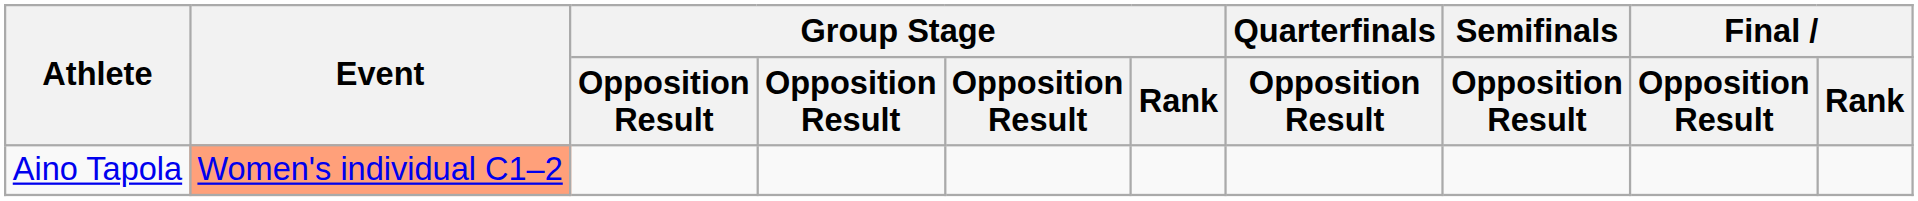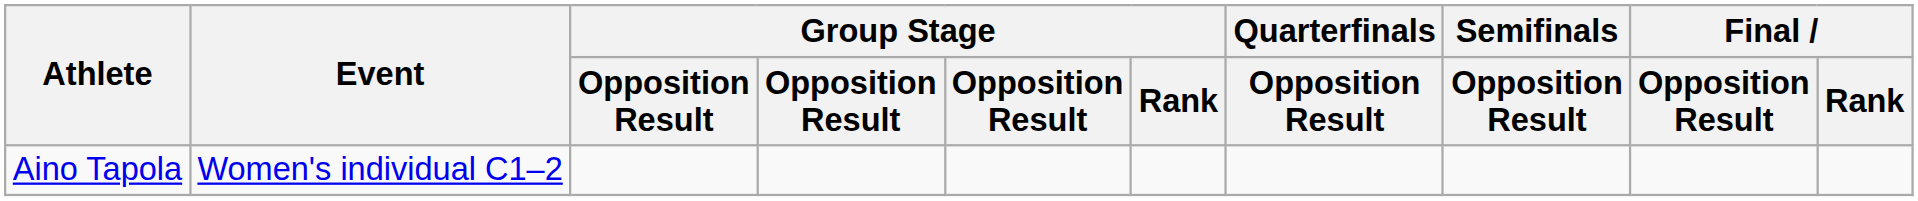(380, 170) lightsalmon background -> (380, 170) no background
